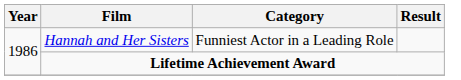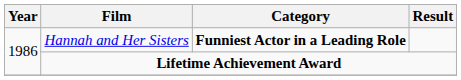(295, 39) normal -> (301, 39) bold
